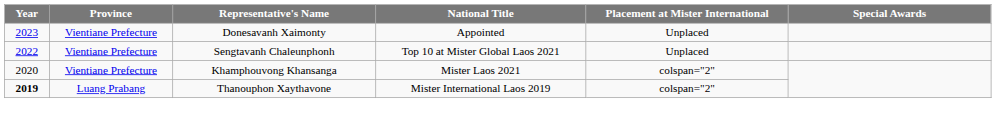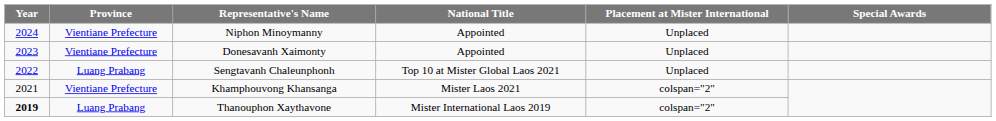+ row: (274, 32)
(111, 51) Vientiane Prefecture -> (111, 70) Luang Prabang
(27, 70) 2020 -> (27, 88) 2021
